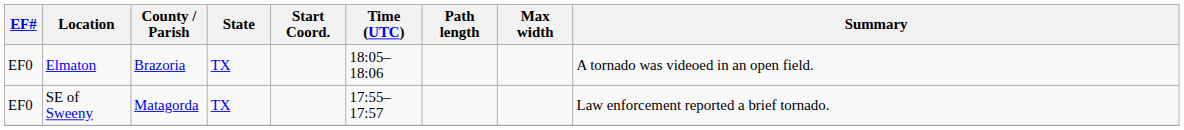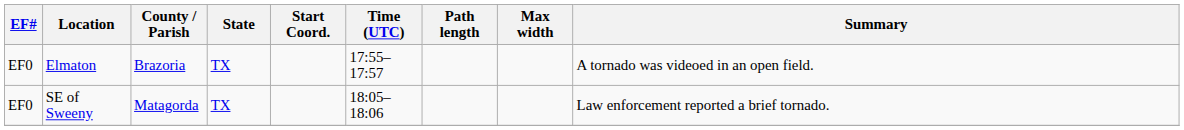(370, 65) 18:05–18:06 -> (370, 65) 17:55–17:57
(370, 105) 17:55–17:57 -> (370, 105) 18:05–18:06
